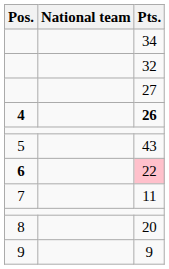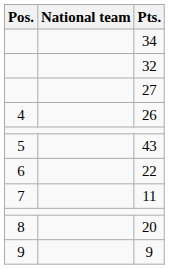(21, 115) bold -> (21, 115) normal
(149, 115) bold -> (149, 115) normal
(21, 171) bold -> (21, 171) normal
(149, 171) pink background -> (149, 171) no background
